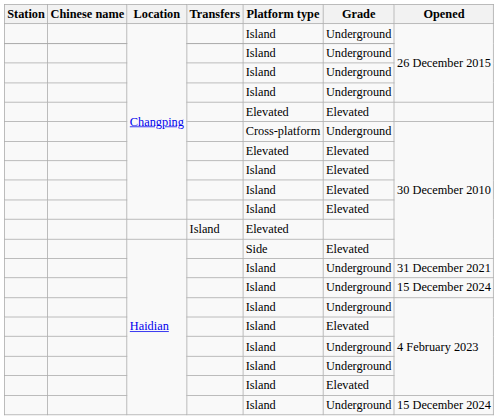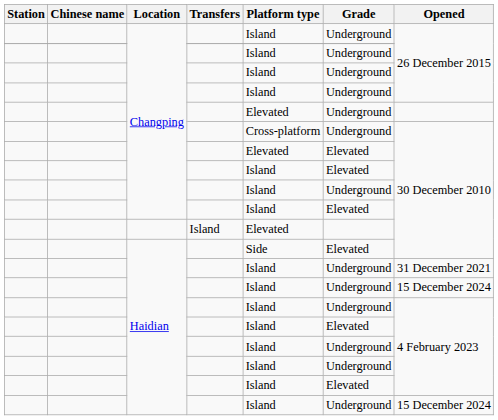(347, 111) Elevated -> (359, 111) Underground
(347, 190) Elevated -> (359, 190) Underground
